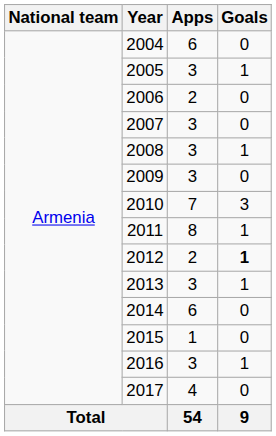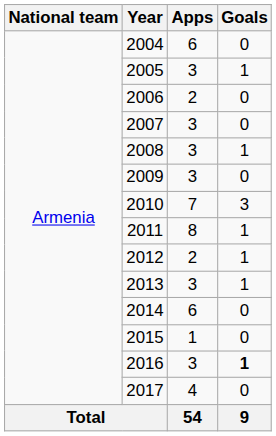(245, 257) bold -> (245, 257) normal
(245, 364) normal -> (245, 364) bold
